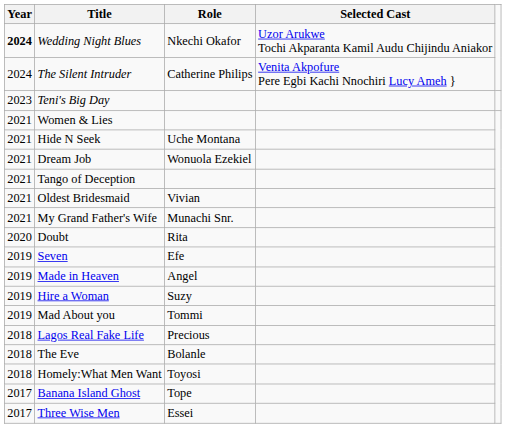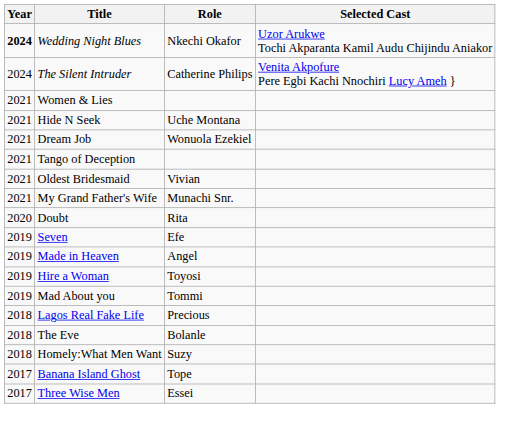- row: (74, 100)
(180, 295) Suzy -> (184, 276) Toyosi
(184, 374) Toyosi -> (180, 354) Suzy
